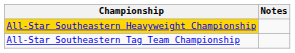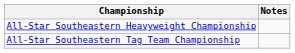(131, 27) gold background -> (131, 27) no background
